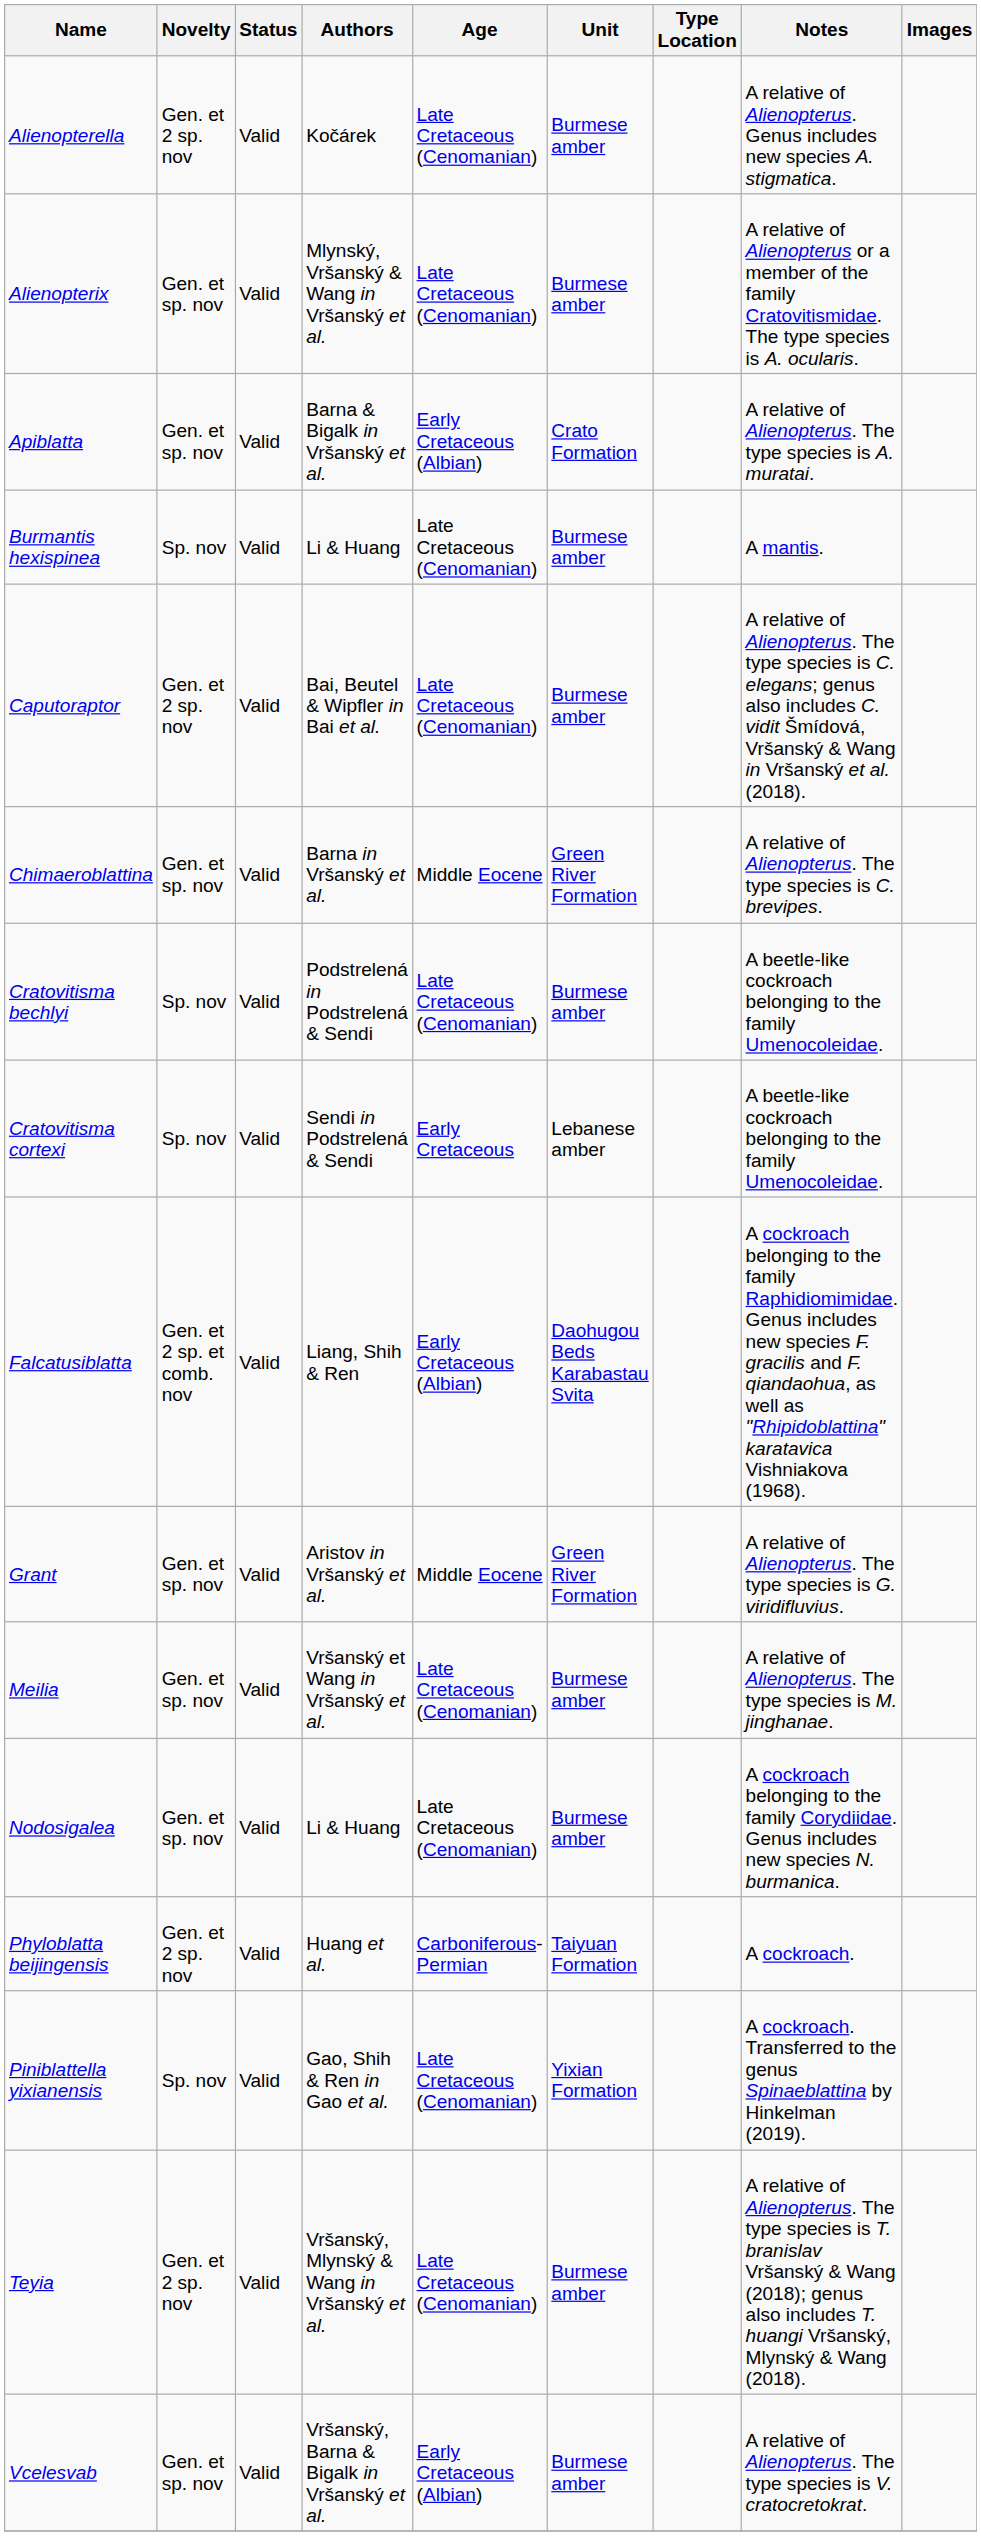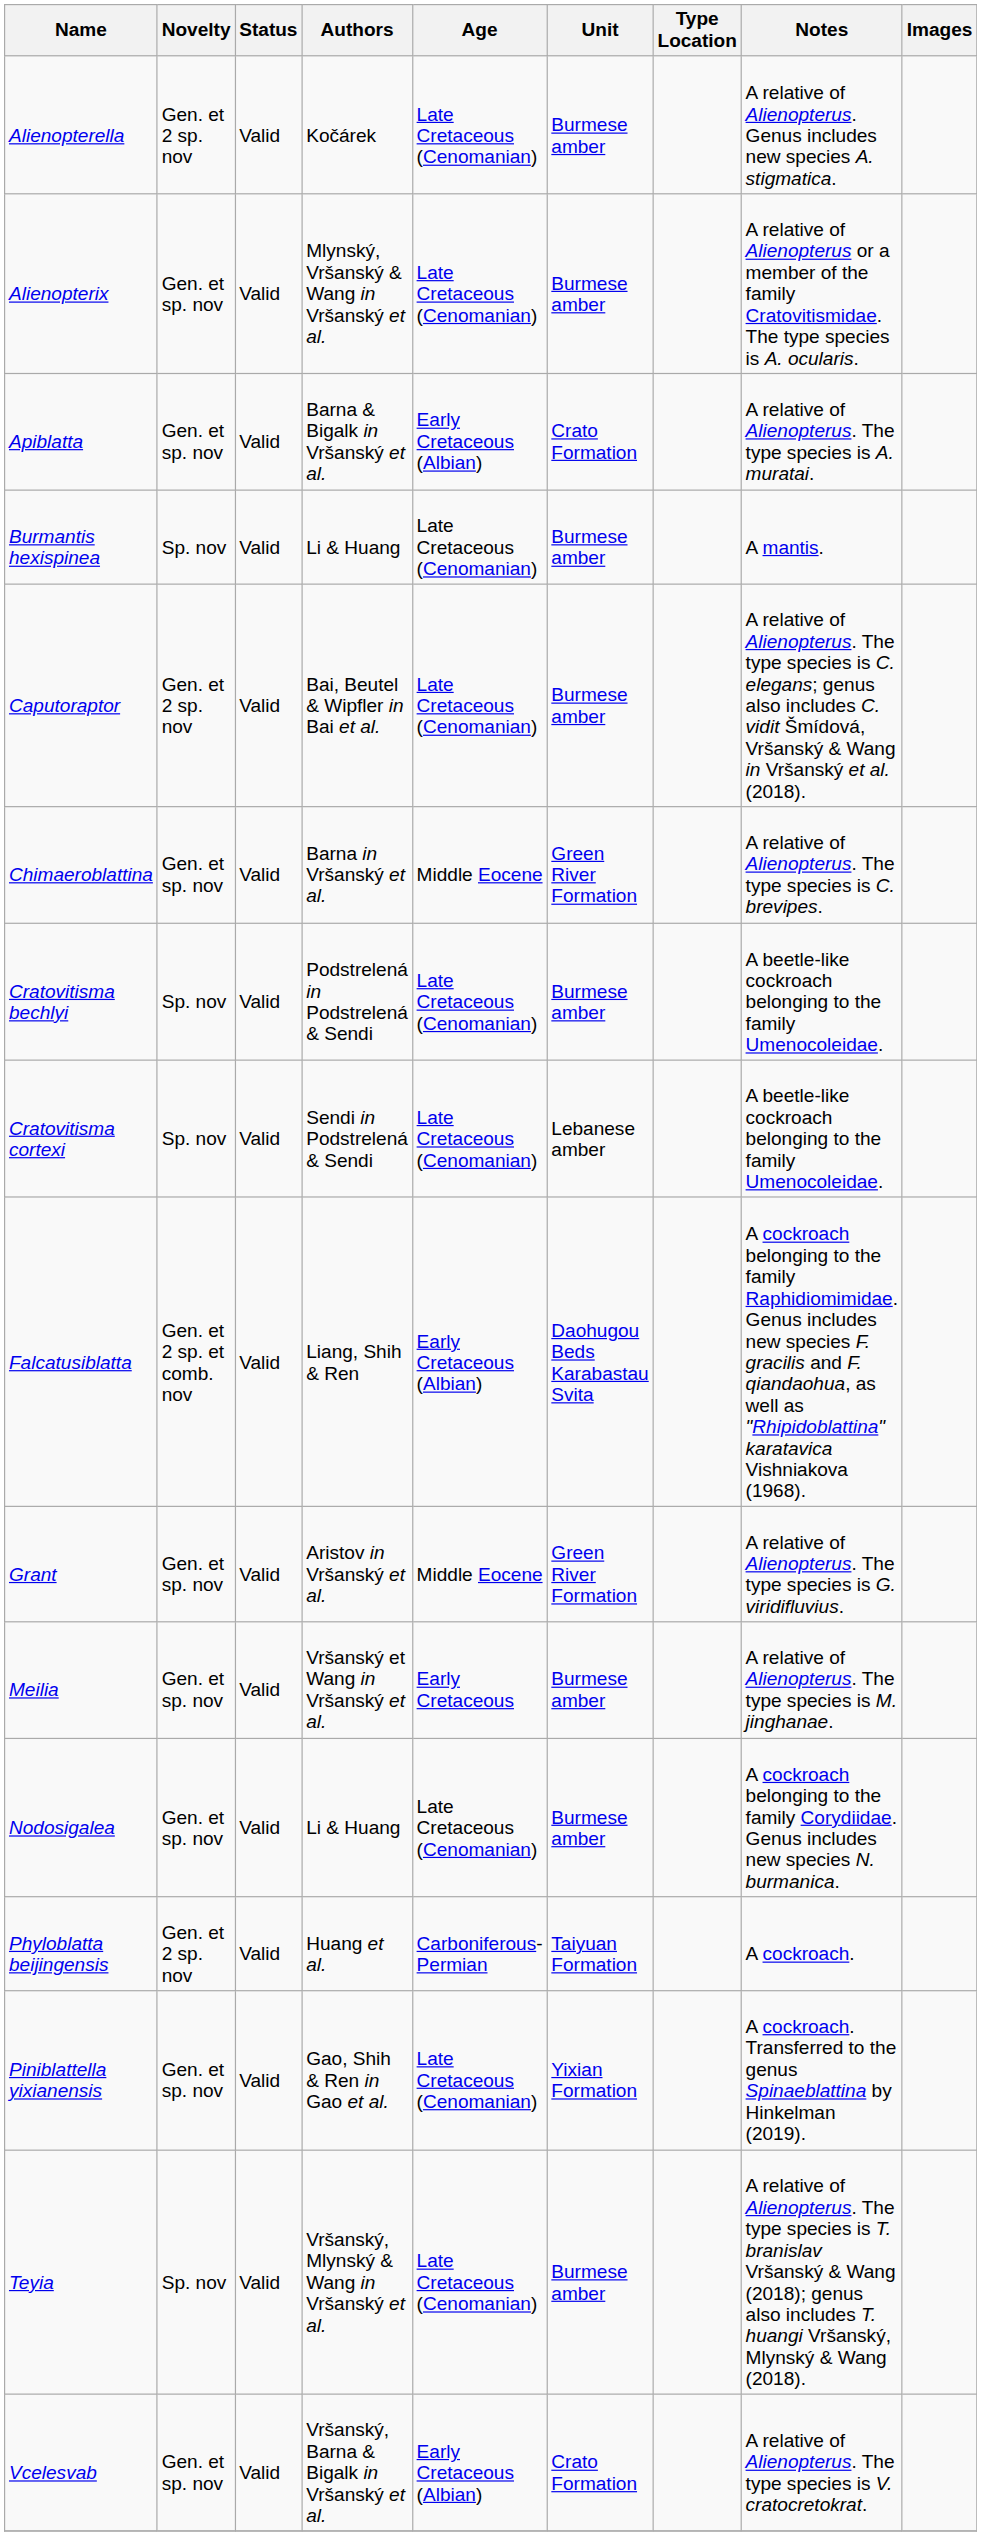(465, 1139) Early Cretaceous -> (477, 1139) Late Cretaceous (Cenomanian)
(477, 1690) Late Cretaceous (Cenomanian) -> (465, 1690) Early Cretaceous
(194, 2080) Sp. nov -> (193, 2080) Gen. et sp. nov
(193, 2282) Gen. et 2 sp. nov -> (194, 2282) Sp. nov
(589, 2473) Burmese amber -> (594, 2473) Crato Formation
